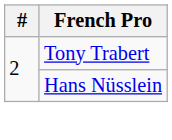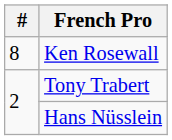+ row: (101, 53)
